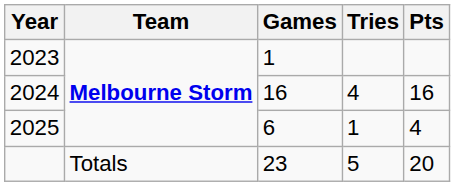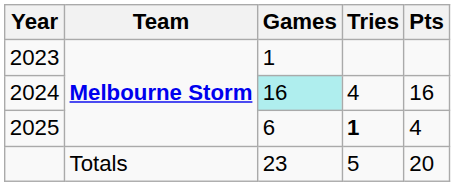(275, 92) no background -> (275, 92) paleturquoise background
(353, 127) normal -> (353, 127) bold
